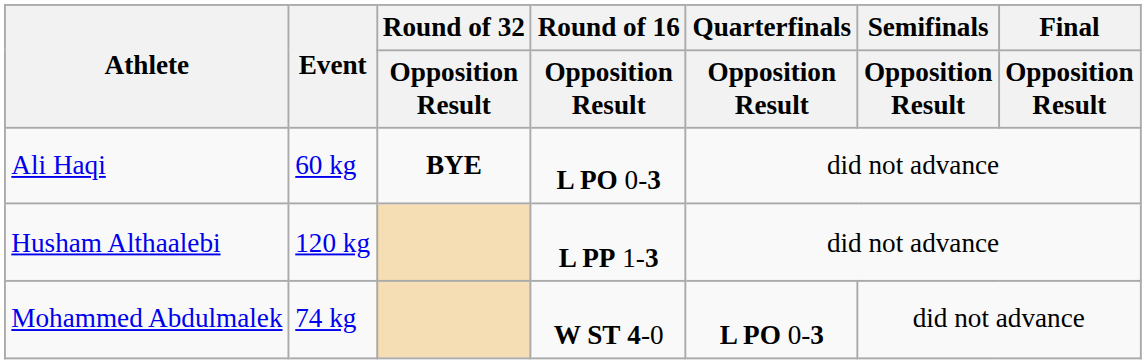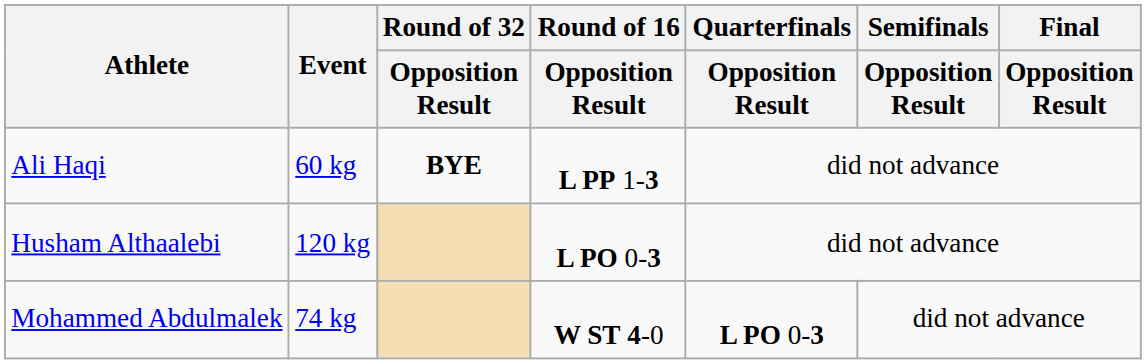(609, 181) L PO 0-3 -> (609, 181) L PP 1-3
(609, 258) L PP 1-3 -> (609, 258) L PO 0-3
